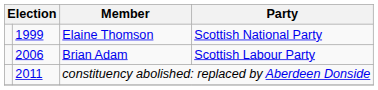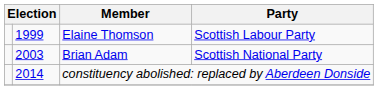(258, 34) Scottish National Party -> (255, 34) Scottish Labour Party
(29, 54) 2006 -> (29, 54) 2003
(255, 54) Scottish Labour Party -> (258, 54) Scottish National Party
(29, 74) 2011 -> (29, 74) 2014
